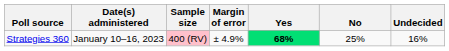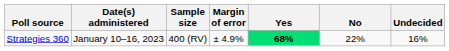(188, 38) pink background -> (188, 38) no background
(355, 38) 25% -> (355, 38) 22%
